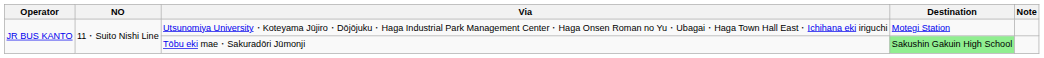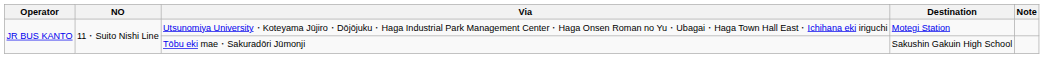(952, 45) lightgreen background -> (952, 45) no background
